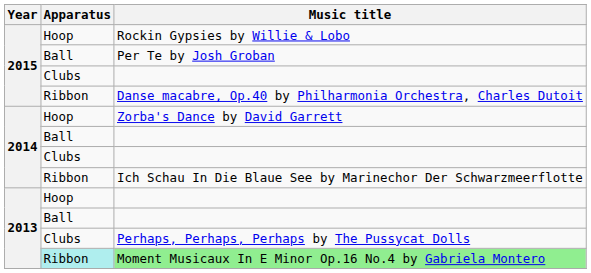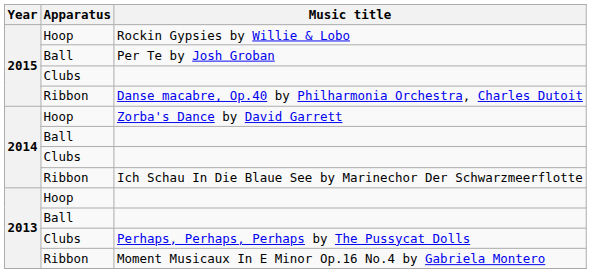(66, 259) paleturquoise background -> (66, 259) no background
(331, 259) lightgreen background -> (331, 259) no background
